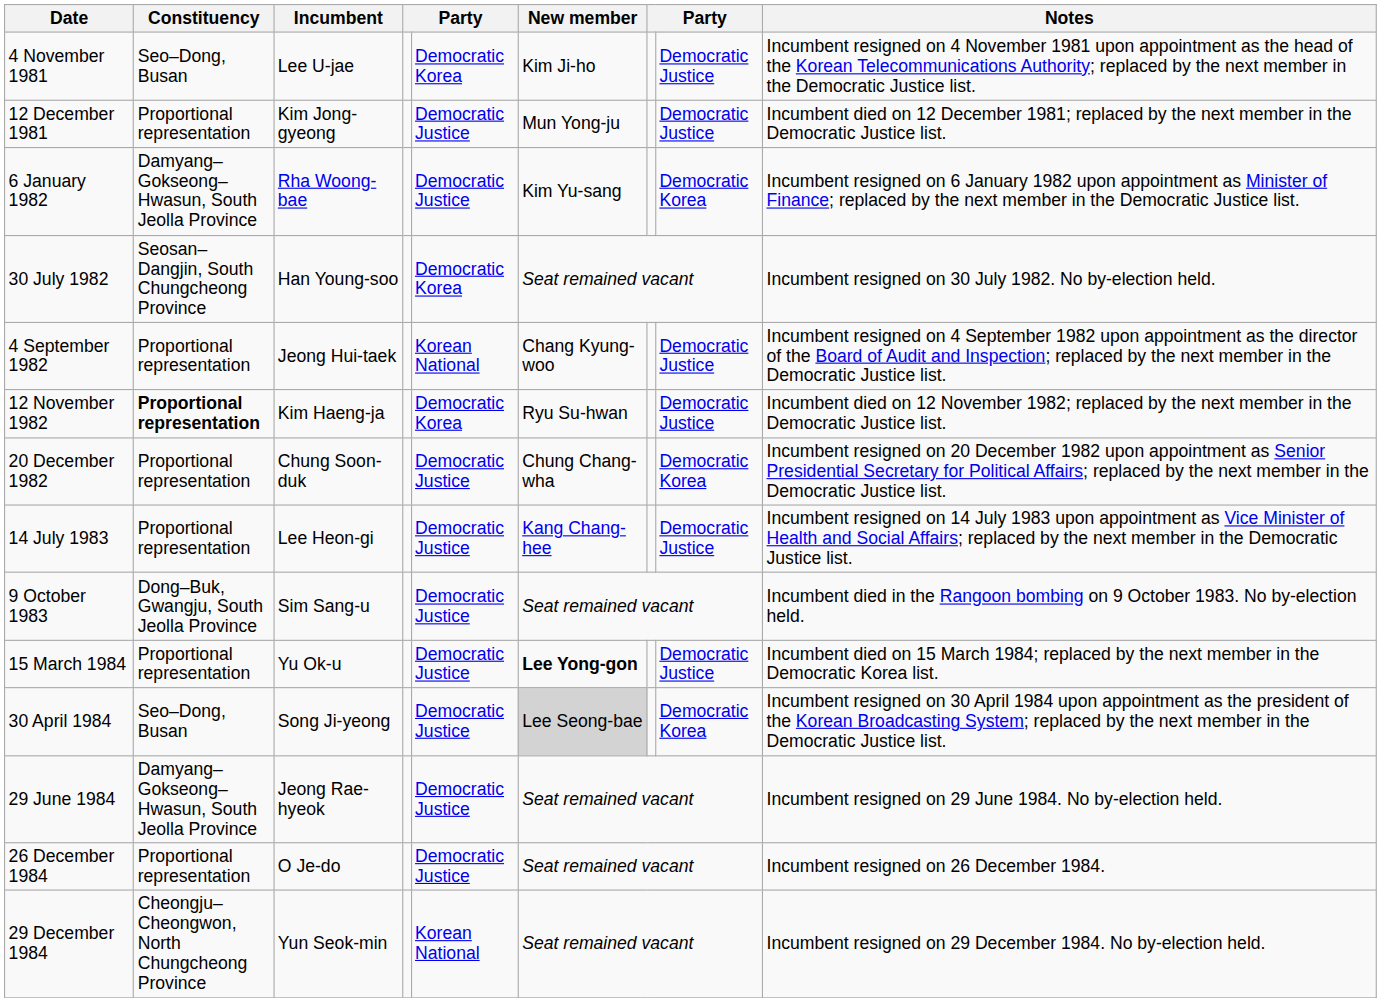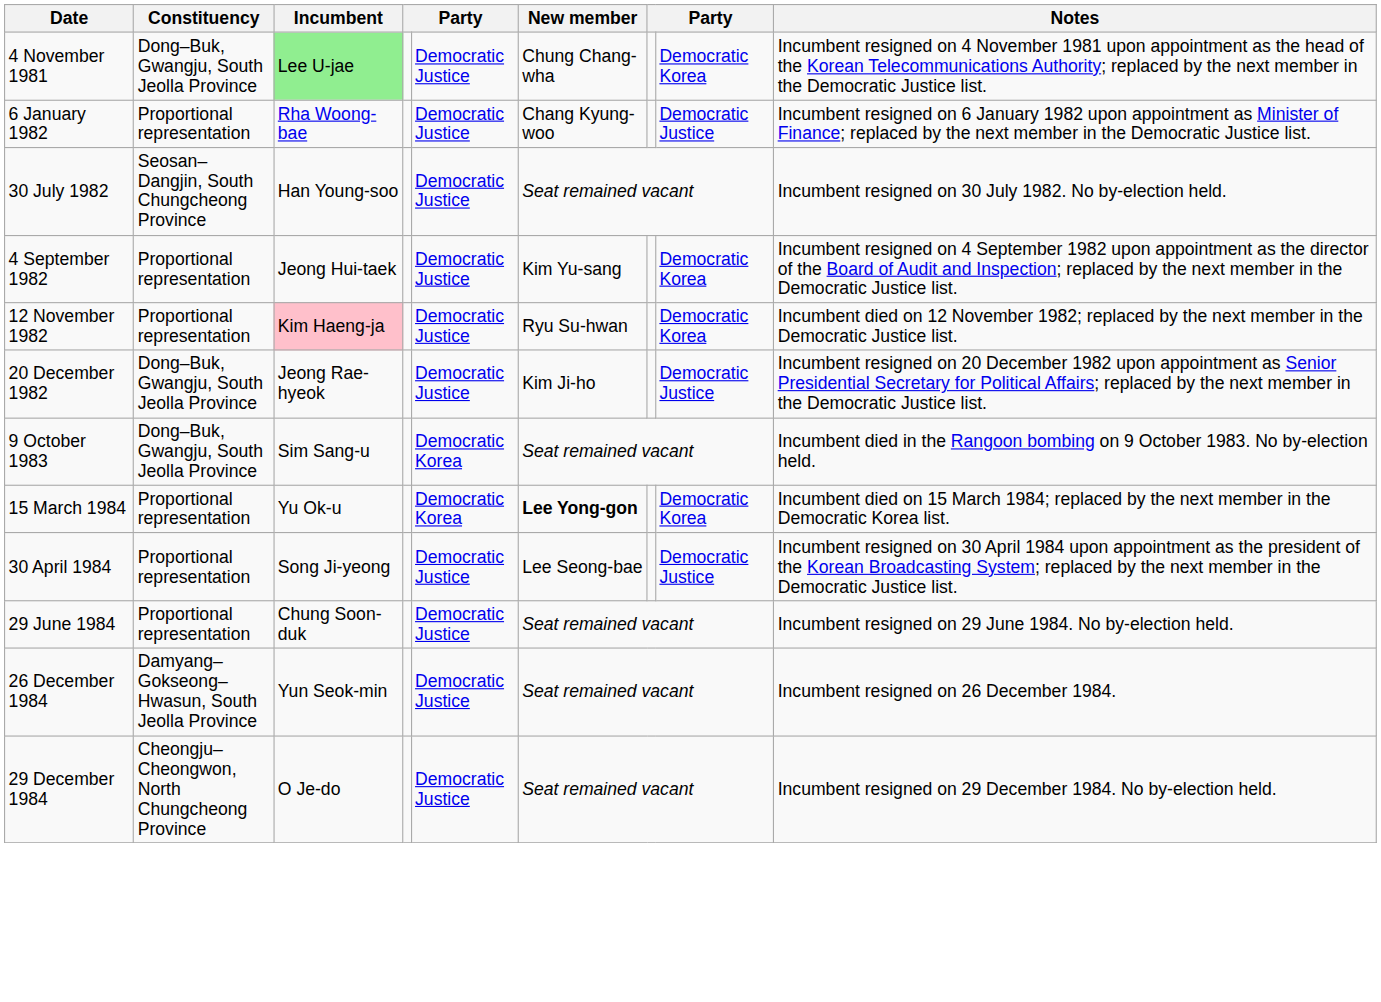(182, 66) Seo–Dong, Busan -> (200, 66) Dong–Buk, Gwangju, South Jeolla Province
(316, 66) no background -> (316, 66) lightgreen background
(460, 66) Democratic Korea -> (460, 66) Democratic Justice
(559, 66) Kim Ji-ho -> (579, 66) Chung Chang-wha
(704, 66) Democratic Justice -> (704, 66) Democratic Korea
- row: (61, 123)
(197, 191) Damyang–Gokseong–Hwasun, South Jeolla Province -> (194, 123) Proportional representation
(572, 191) Kim Yu-sang -> (578, 123) Chang Kyung-woo
(704, 191) Democratic Korea -> (704, 123) Democratic Justice
(460, 278) Democratic Korea -> (460, 191) Democratic Justice
(447, 356) Korean National -> (460, 268) Democratic Justice
(578, 356) Chang Kyung-woo -> (572, 268) Kim Yu-sang
(704, 356) Democratic Justice -> (704, 268) Democratic Korea
(199, 413) bold -> (194, 326) normal
(331, 413) no background -> (331, 326) pink background
(460, 413) Democratic Korea -> (460, 326) Democratic Justice
(704, 413) Democratic Justice -> (704, 326) Democratic Korea
(194, 471) Proportional representation -> (200, 383) Dong–Buk, Gwangju, South Jeolla Province
(330, 471) Chung Soon-duk -> (323, 383) Jeong Rae-hyeok
(579, 471) Chung Chang-wha -> (559, 383) Kim Ji-ho
(704, 471) Democratic Korea -> (704, 383) Democratic Justice
- row: (59, 538)
(460, 606) Democratic Justice -> (460, 451) Democratic Korea
(460, 663) Democratic Justice -> (460, 509) Democratic Korea
(704, 663) Democratic Justice -> (704, 509) Democratic Korea
(182, 721) Seo–Dong, Busan -> (194, 566) Proportional representation
(582, 721) lightgrey background -> (582, 566) no background
(704, 721) Democratic Korea -> (704, 566) Democratic Justice
(197, 798) Damyang–Gokseong–Hwasun, South Jeolla Province -> (194, 624) Proportional representation
(323, 798) Jeong Rae-hyeok -> (330, 624) Chung Soon-duk
(194, 866) Proportional representation -> (197, 691) Damyang–Gokseong–Hwasun, South Jeolla Province
(309, 866) O Je-do -> (333, 691) Yun Seok-min
(333, 943) Yun Seok-min -> (309, 789) O Je-do
(447, 943) Korean National -> (460, 789) Democratic Justice
